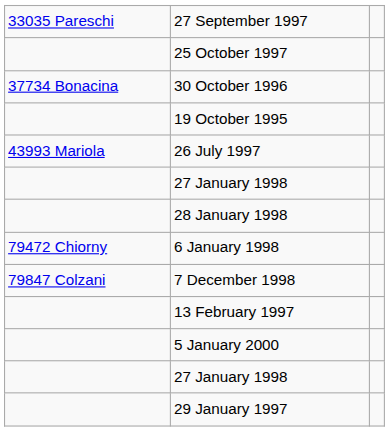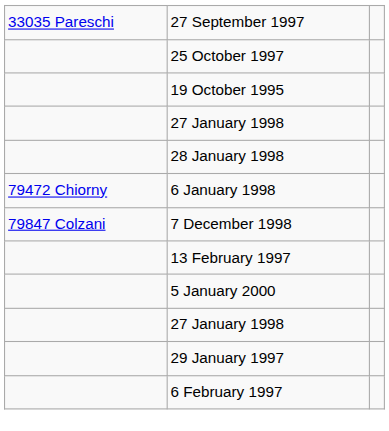- row: (63, 86)
- row: (56, 150)
+ row: (86, 392)
